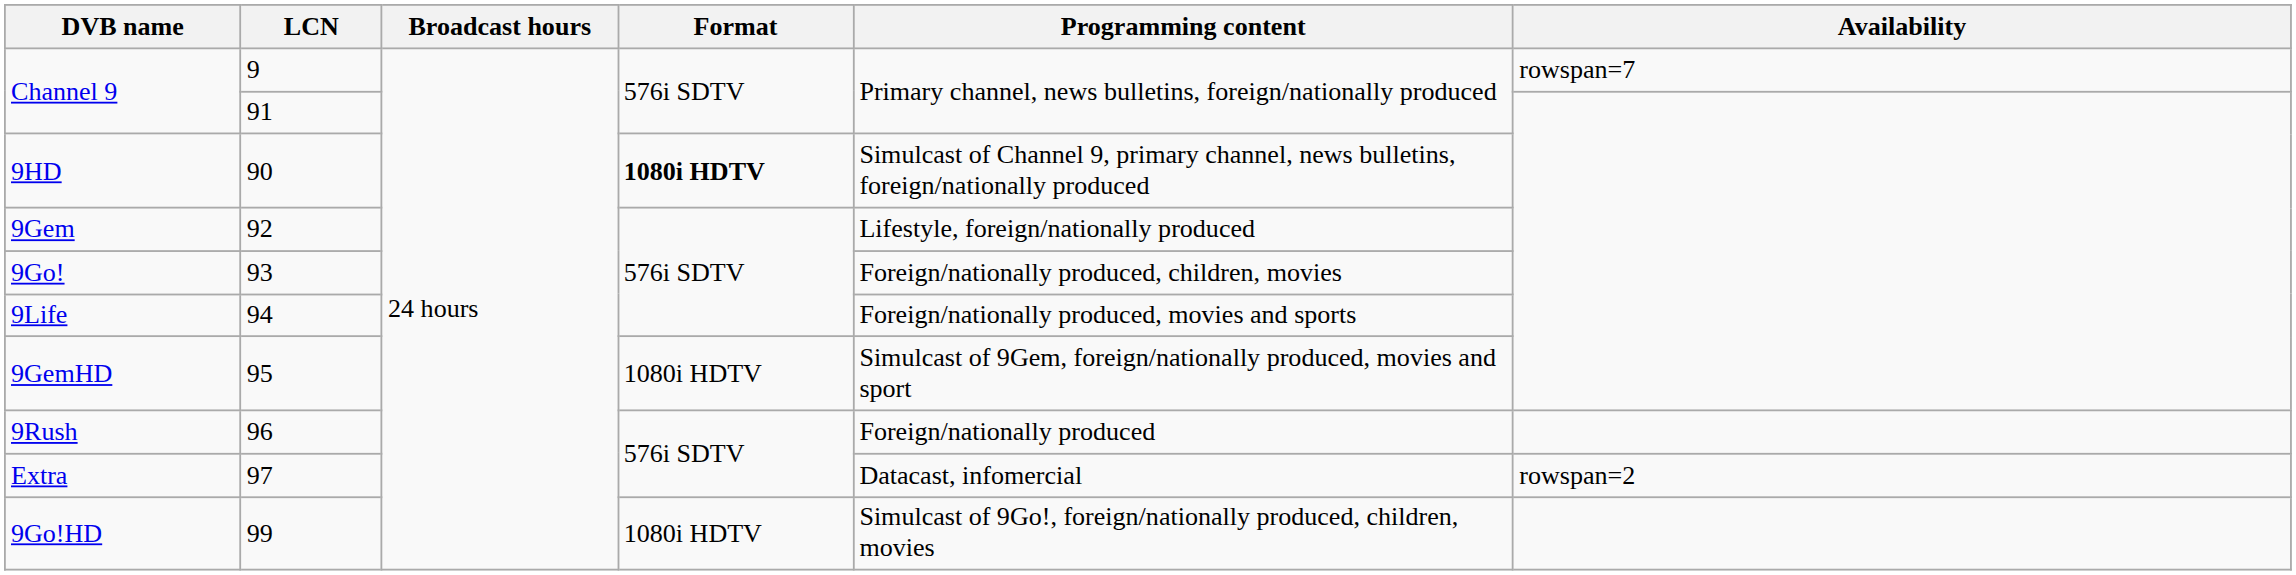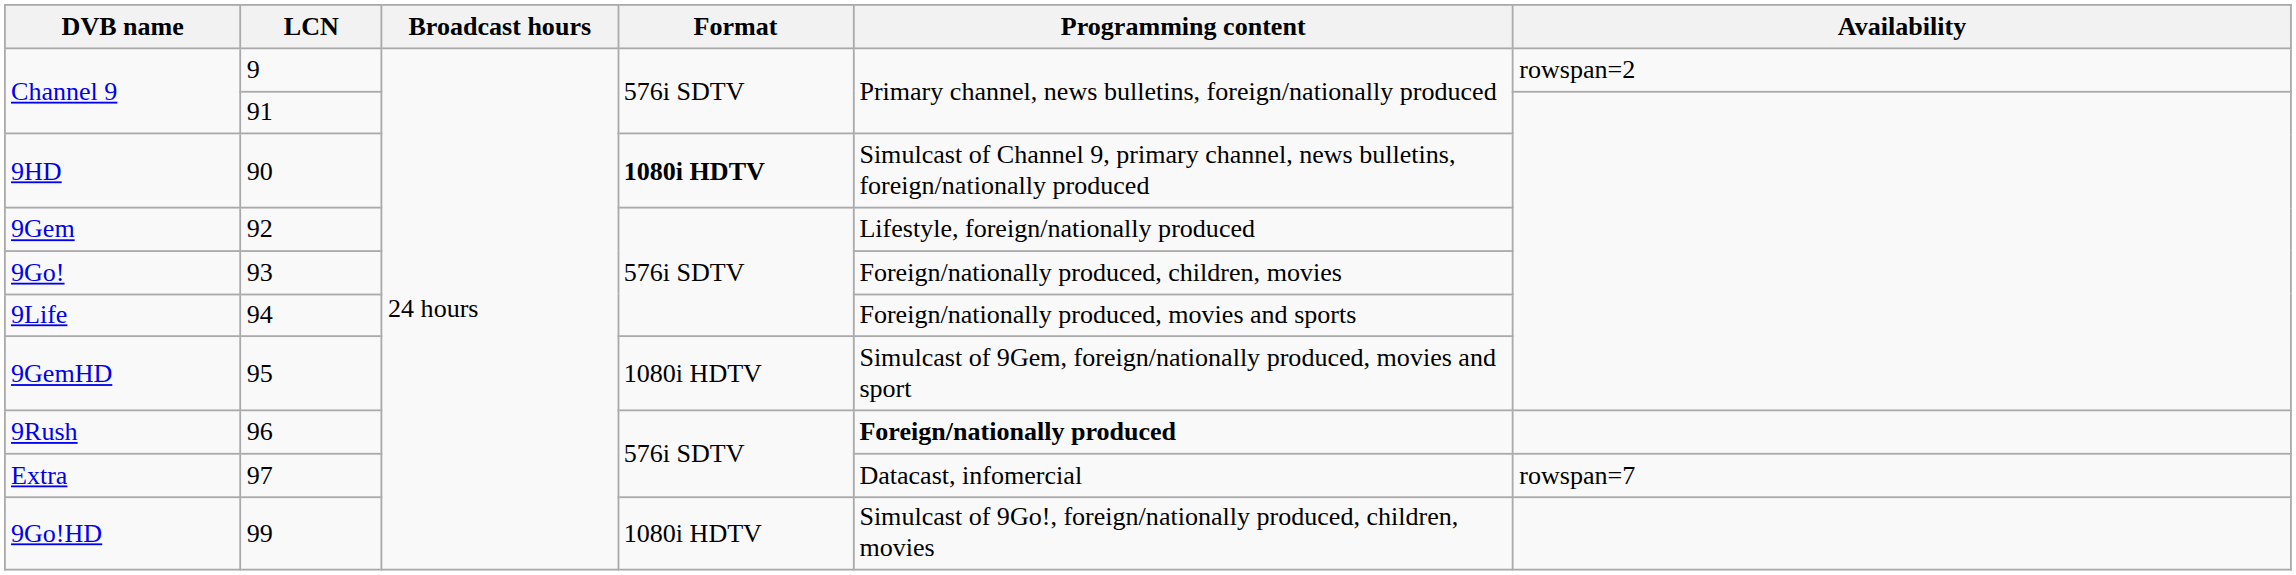(1577, 69) rowspan=7 -> (1577, 69) rowspan=2
(1007, 431) normal -> (1018, 431) bold
(1577, 474) rowspan=2 -> (1577, 474) rowspan=7
